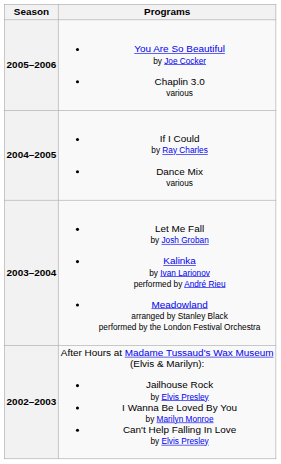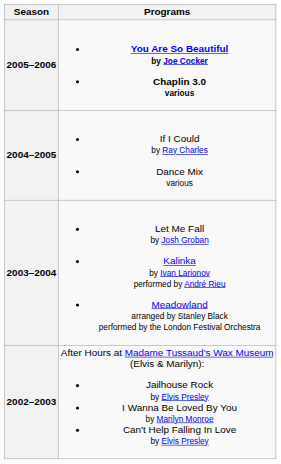(167, 71) normal -> (167, 71) bold
